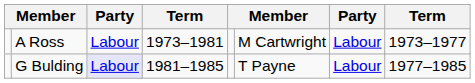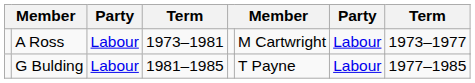(115, 66) lavender background -> (115, 66) no background
